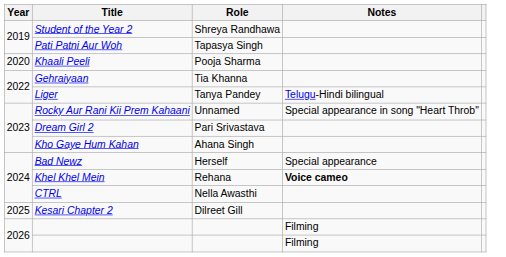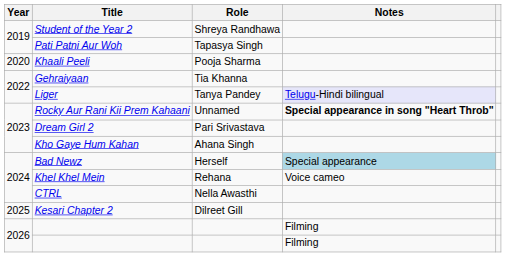(334, 95) no background -> (334, 95) lavender background
(382, 111) normal -> (389, 111) bold
(331, 161) no background -> (331, 161) lightblue background
(316, 177) bold -> (315, 177) normal
